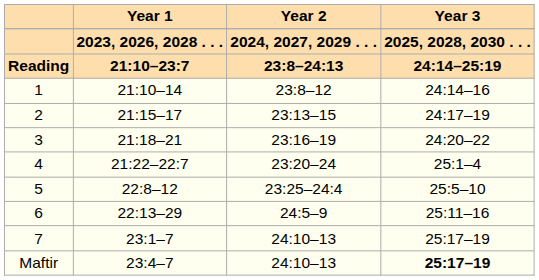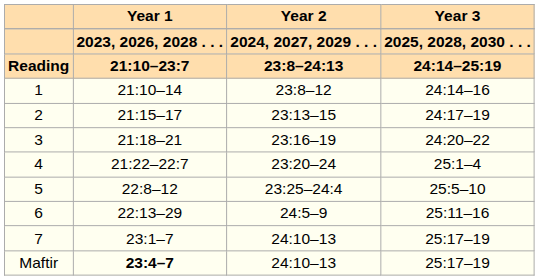(150, 262) normal -> (150, 262) bold
(457, 262) bold -> (457, 262) normal
